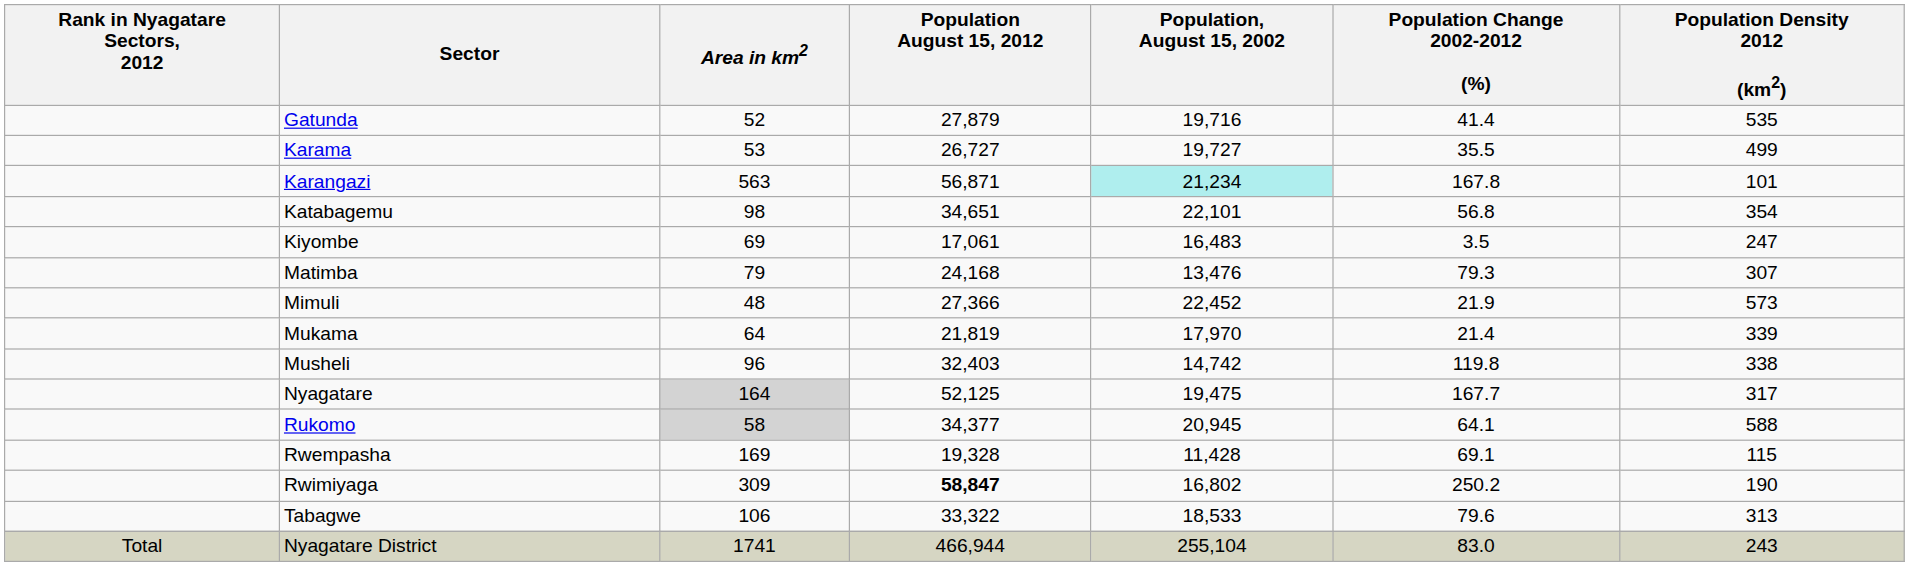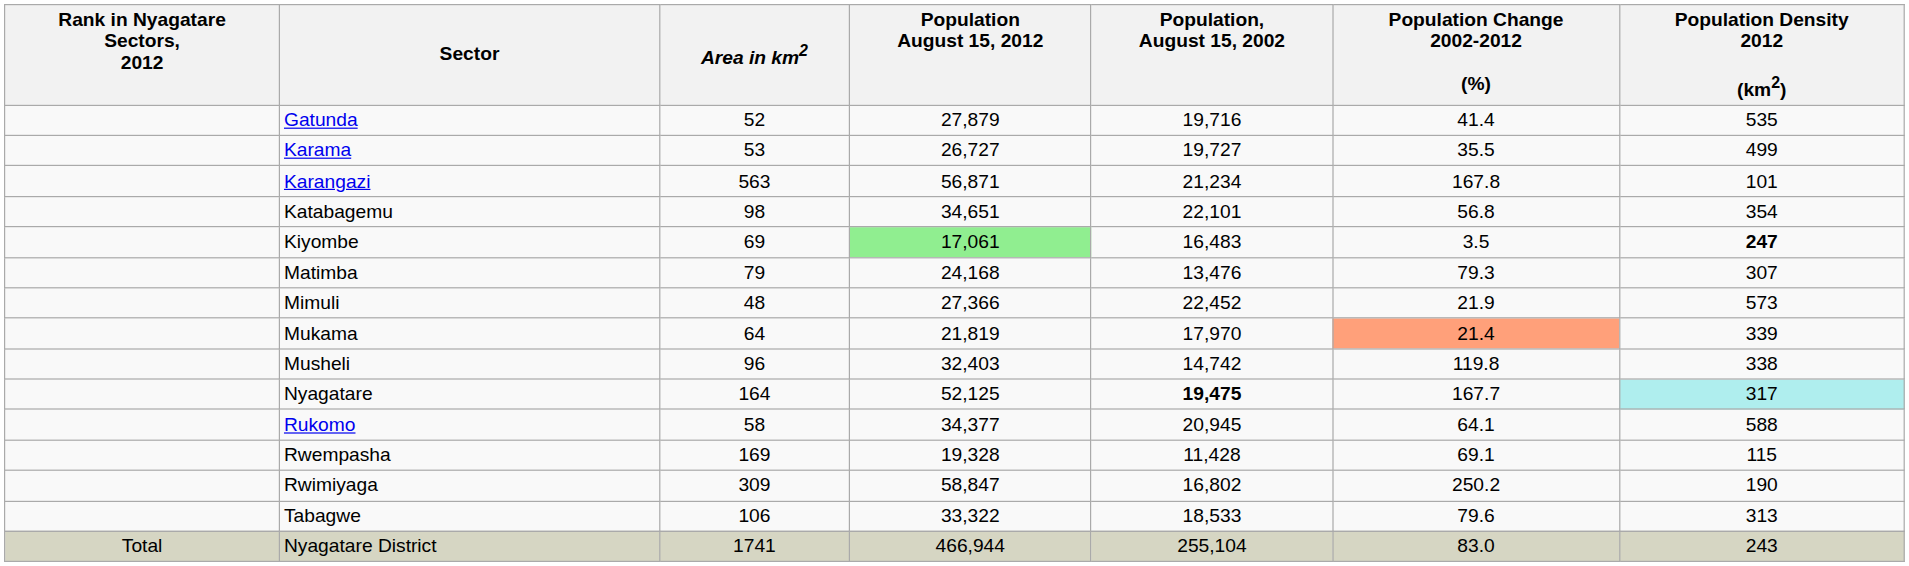(1212, 181) paleturquoise background -> (1212, 181) no background
(970, 241) no background -> (970, 241) lightgreen background
(1762, 241) normal -> (1762, 241) bold
(1476, 333) no background -> (1476, 333) lightsalmon background
(754, 394) lightgrey background -> (754, 394) no background
(1212, 394) normal -> (1212, 394) bold
(1762, 394) no background -> (1762, 394) paleturquoise background
(754, 424) lightgrey background -> (754, 424) no background
(970, 485) bold -> (970, 485) normal
